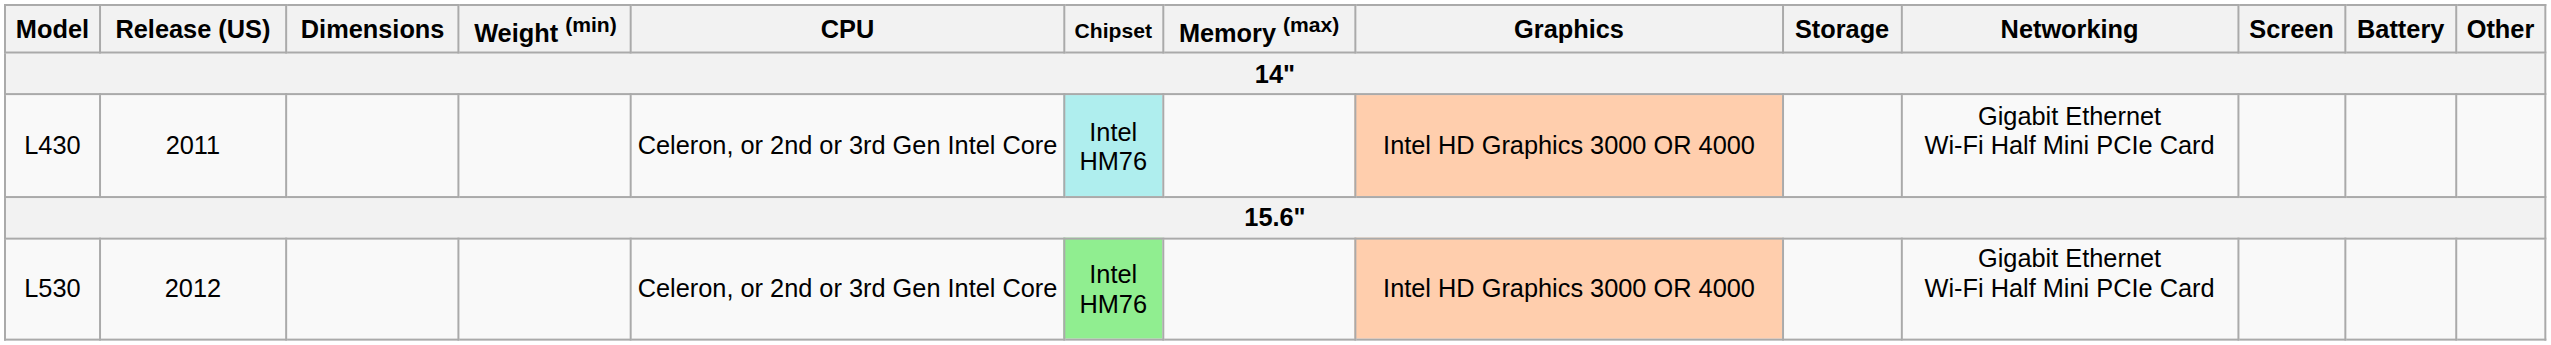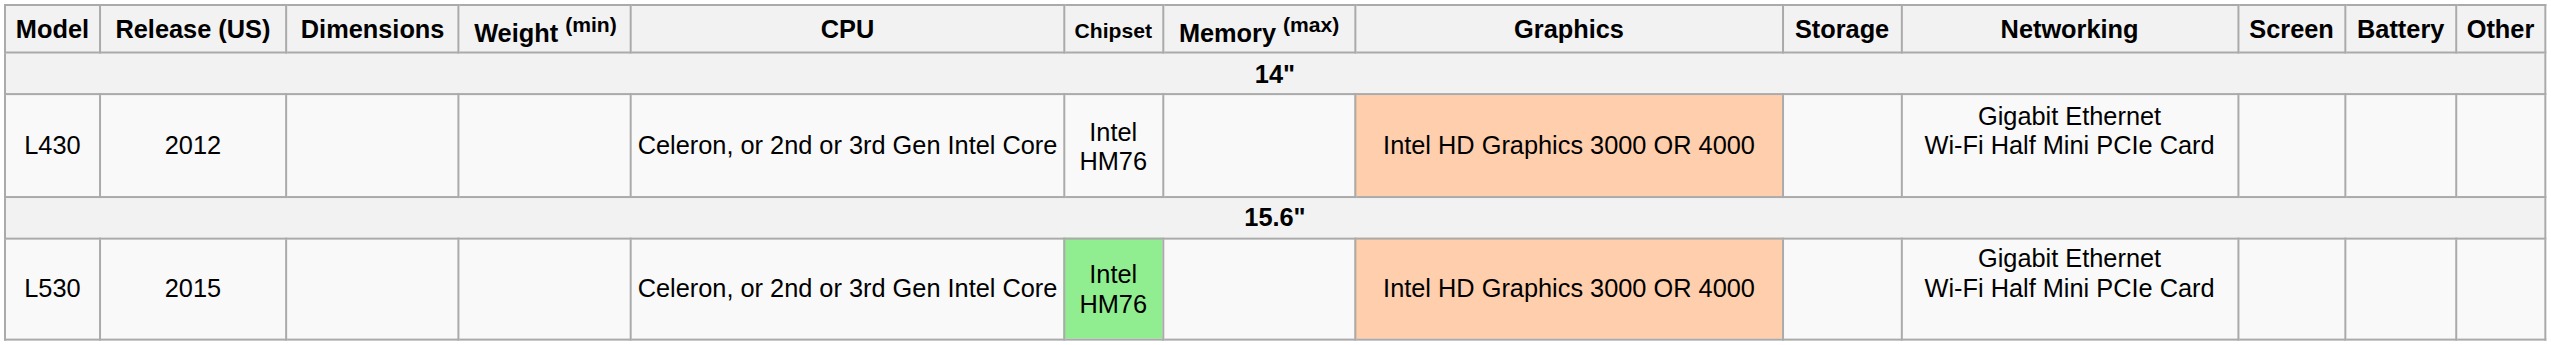(193, 145) 2011 -> (193, 145) 2012
(1113, 145) paleturquoise background -> (1113, 145) no background
(193, 288) 2012 -> (193, 288) 2015
